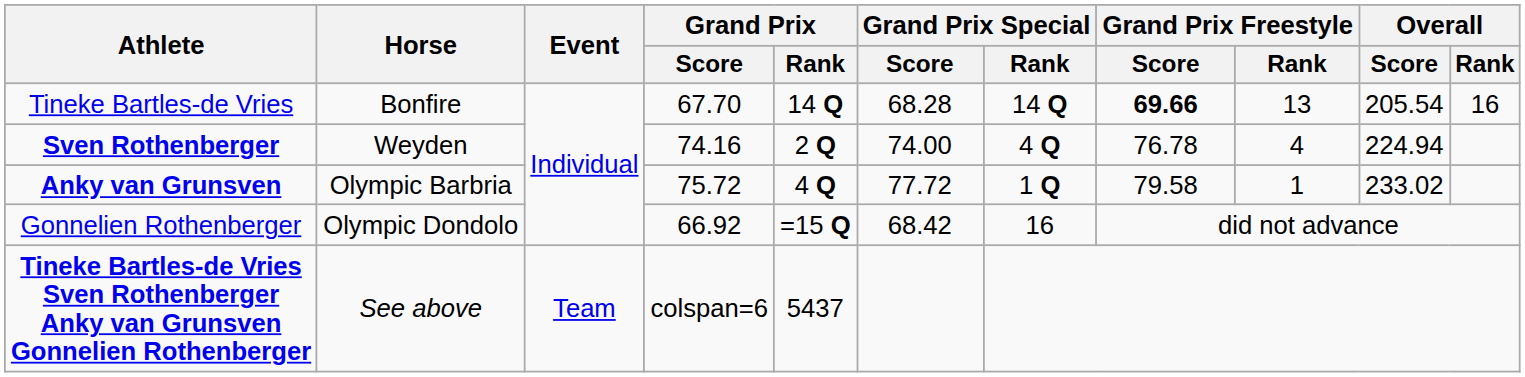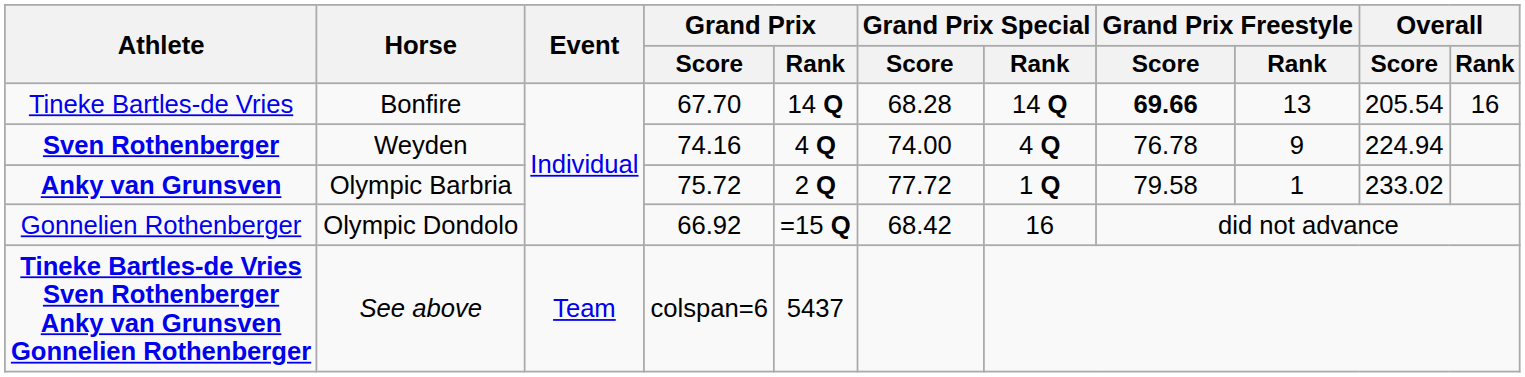(815, 145) 2 Q -> (815, 145) 4 Q
(1297, 145) 4 -> (1297, 145) 9
(815, 185) 4 Q -> (815, 185) 2 Q
